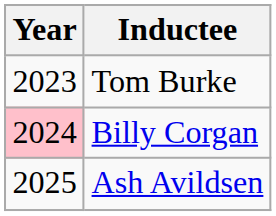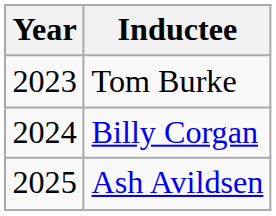(45, 132) pink background -> (45, 132) no background
